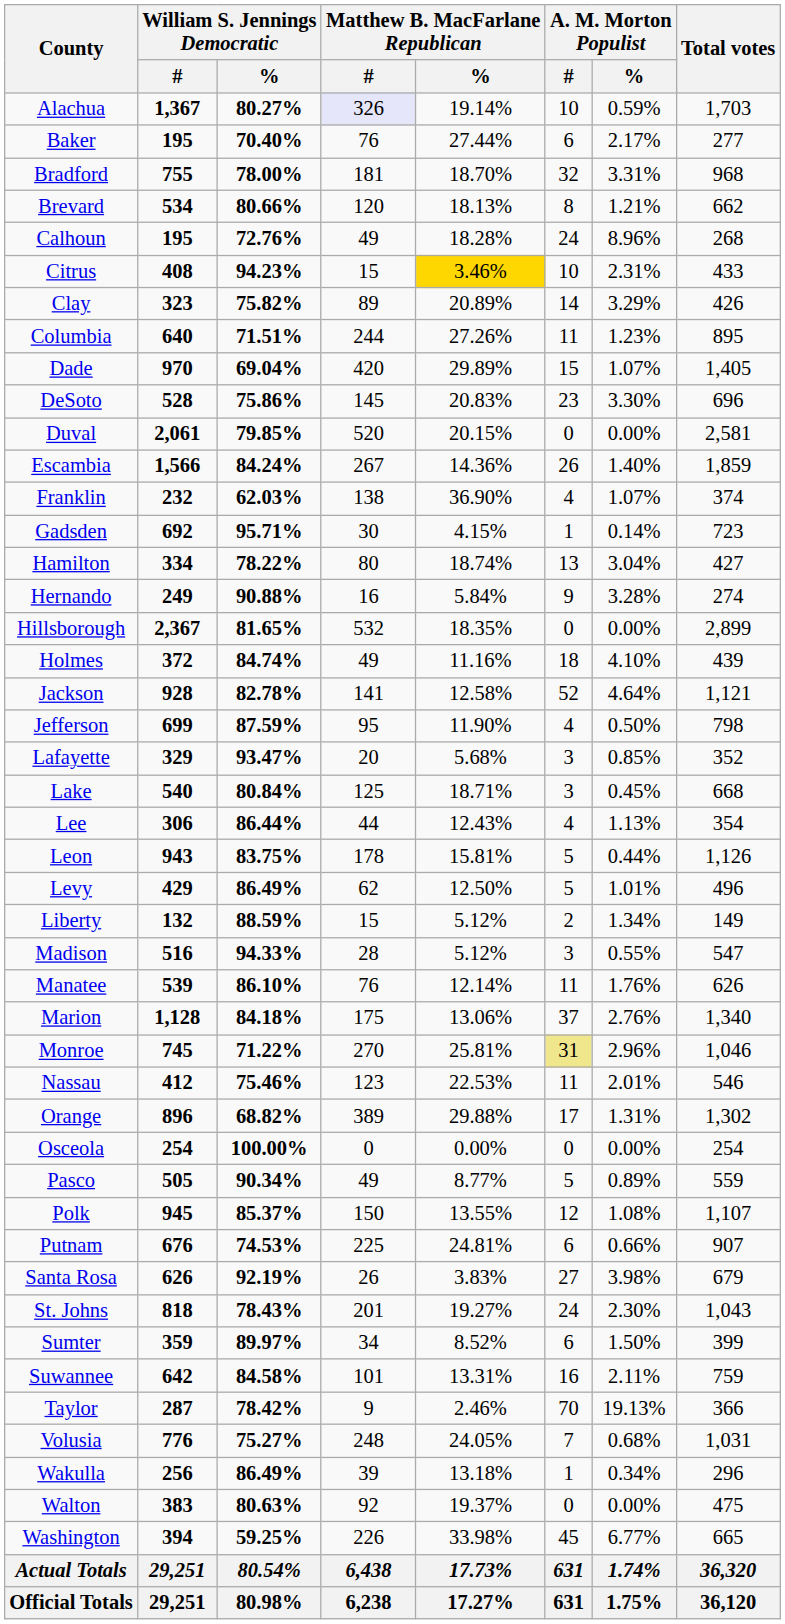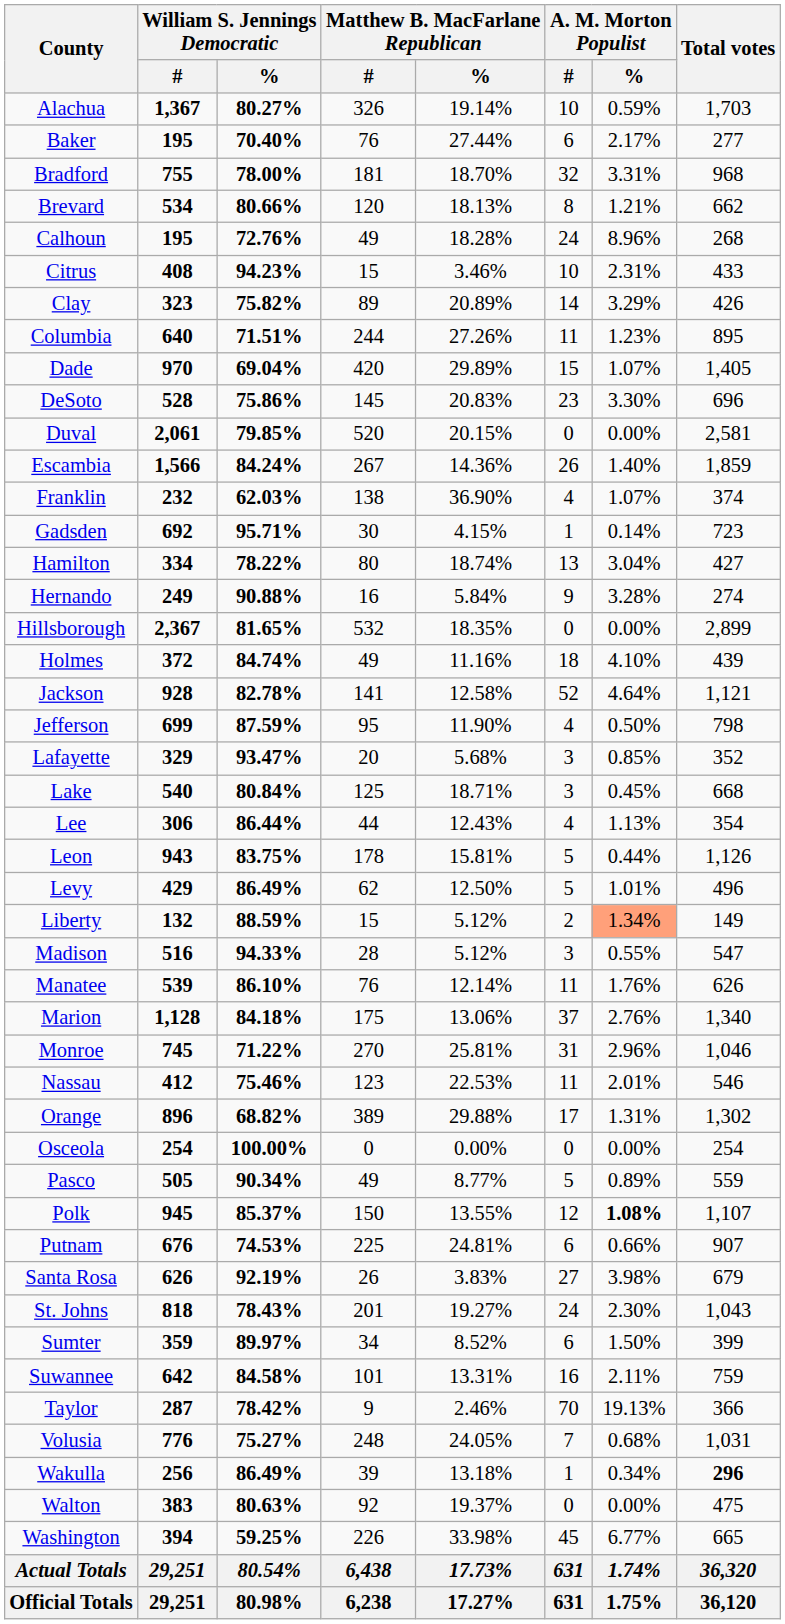(369, 108) lavender background -> (369, 108) no background
(480, 271) gold background -> (480, 271) no background
(634, 920) no background -> (634, 920) lightsalmon background
(569, 1050) khaki background -> (569, 1050) no background
(634, 1213) normal -> (634, 1213) bold
(728, 1472) normal -> (728, 1472) bold
